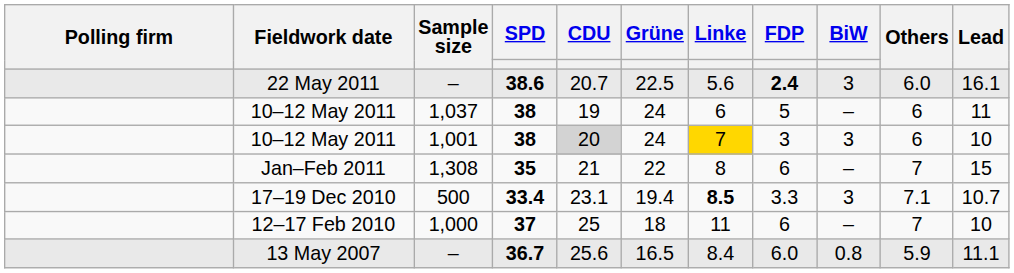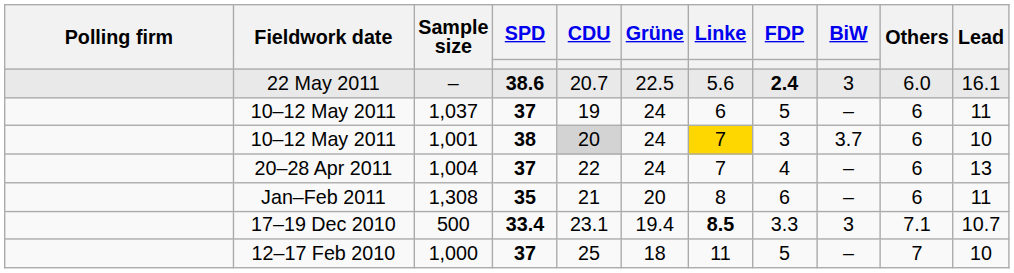(525, 112) 38 -> (525, 112) 37
(849, 140) 3 -> (849, 140) 3.7
+ row: (323, 169)
(655, 169) 22 -> (655, 197) 20
(917, 169) 7 -> (917, 197) 6
(981, 169) 15 -> (981, 197) 11
(785, 225) 6 -> (785, 254) 5
- row: (323, 254)
